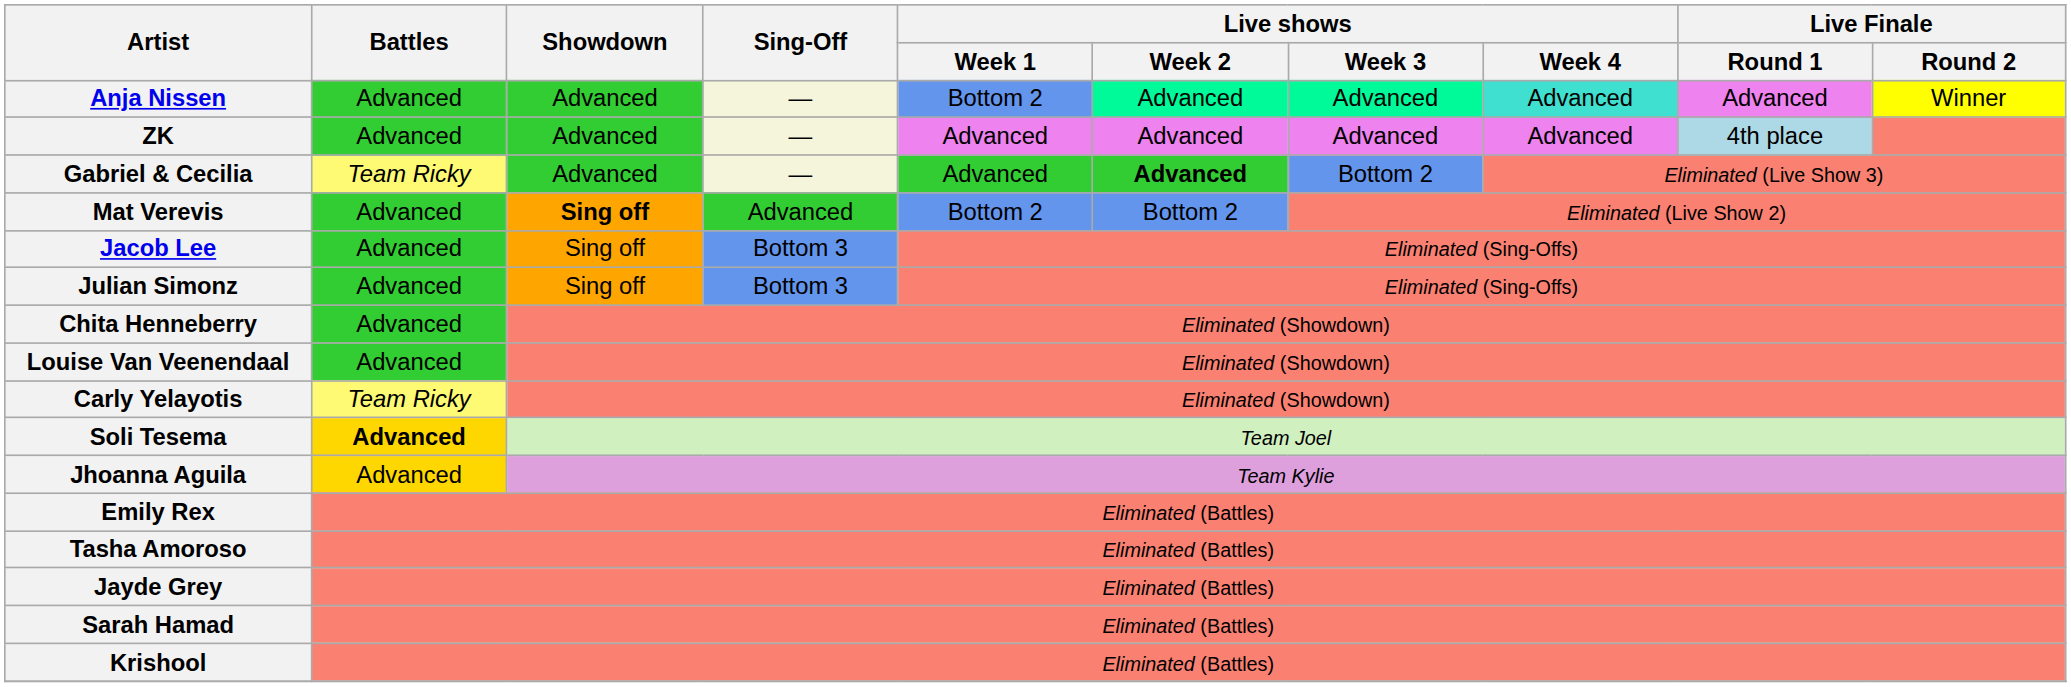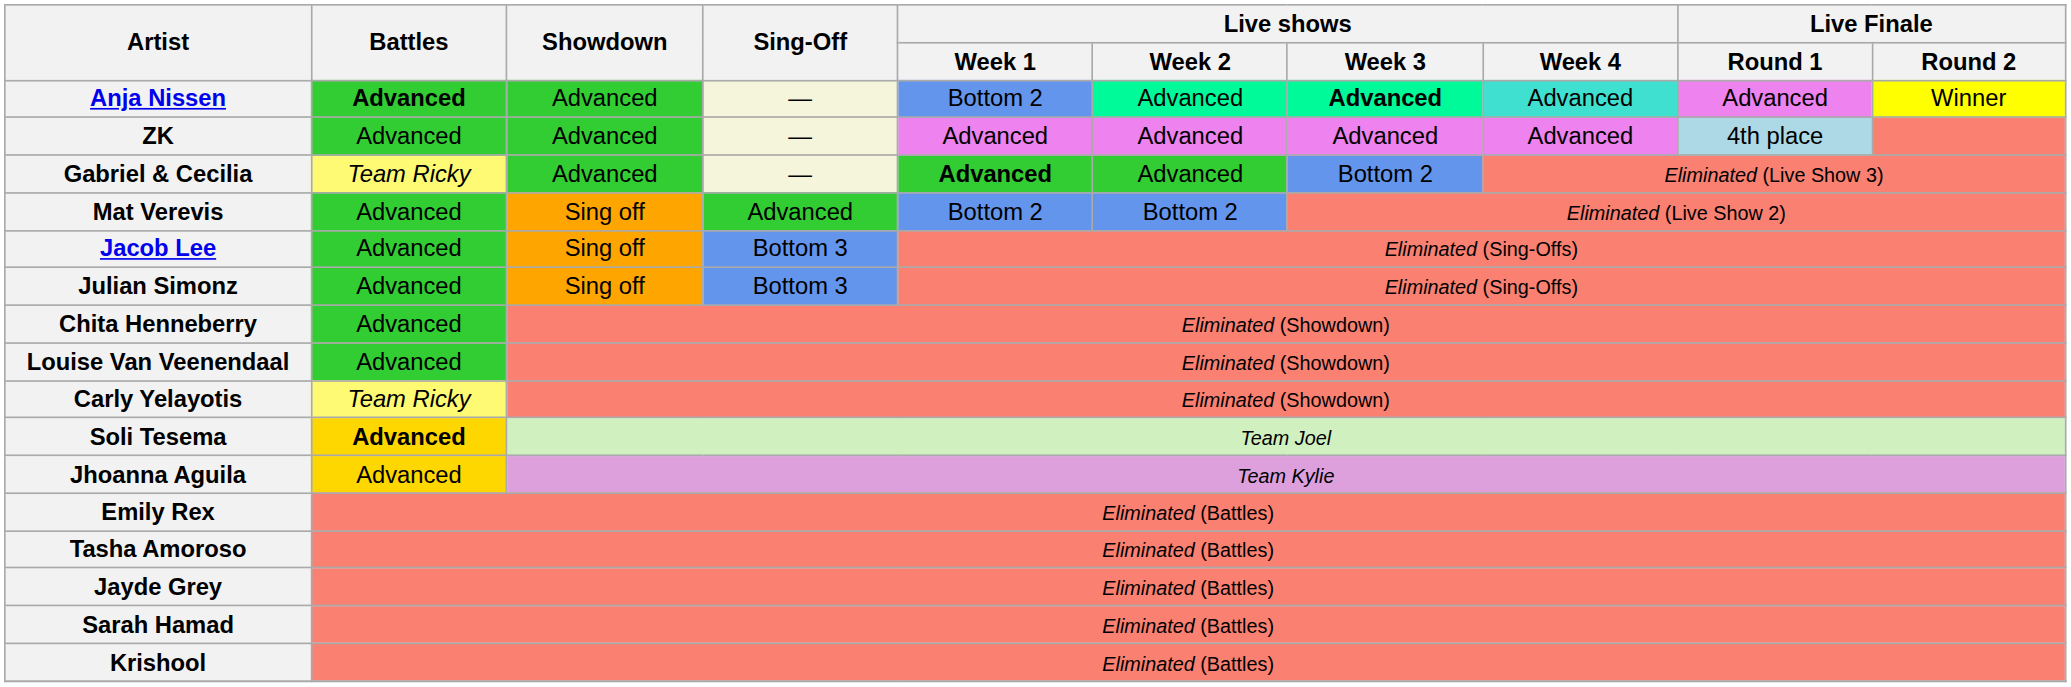(409, 99) normal -> (409, 99) bold
(1385, 99) normal -> (1385, 99) bold
(995, 174) normal -> (995, 174) bold
(1190, 174) bold -> (1190, 174) normal
(605, 212) bold -> (605, 212) normal
